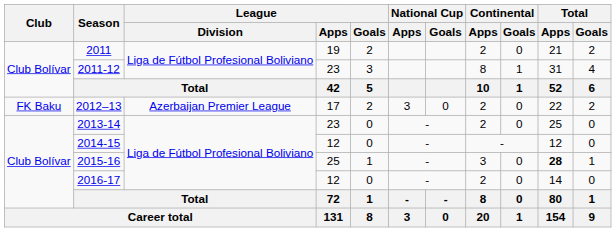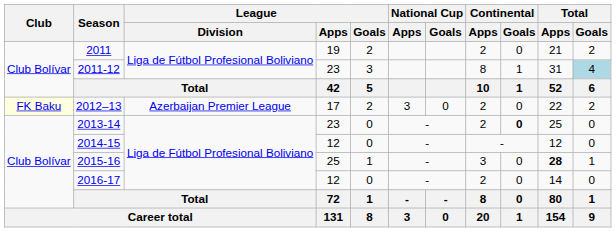(592, 69) no background -> (592, 69) lightblue background
(39, 106) no background -> (39, 106) lightyellow background
(519, 124) normal -> (519, 124) bold
